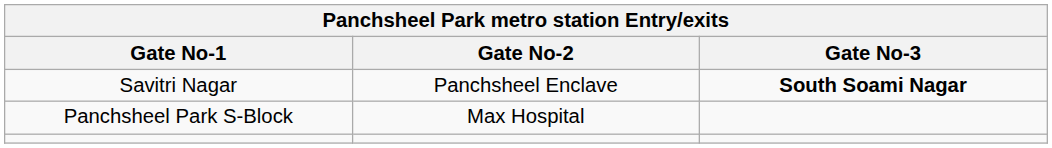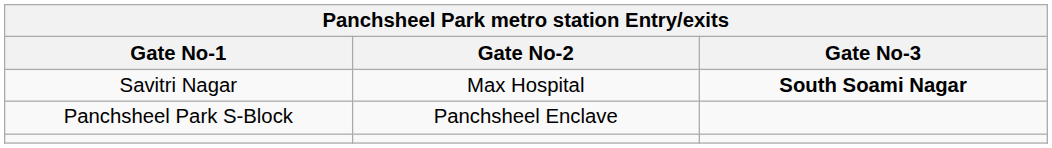(526, 85) Panchsheel Enclave -> (526, 85) Max Hospital
(526, 117) Max Hospital -> (526, 117) Panchsheel Enclave
